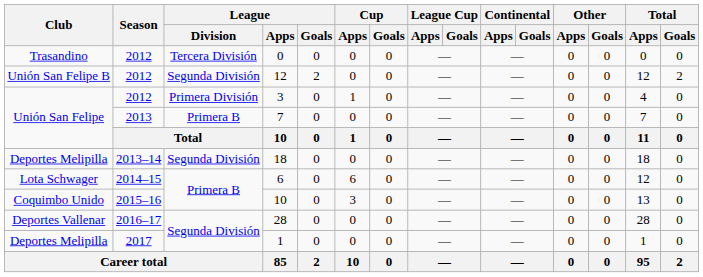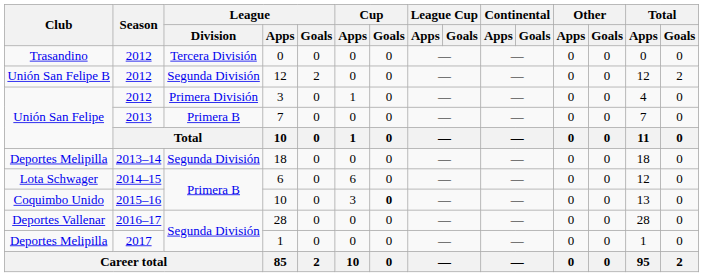(389, 199) normal -> (389, 199) bold
